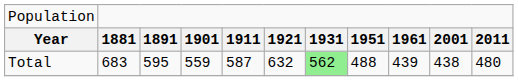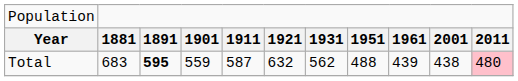(156, 63) normal -> (156, 63) bold
(322, 63) lightgreen background -> (322, 63) no background
(488, 63) no background -> (488, 63) pink background
